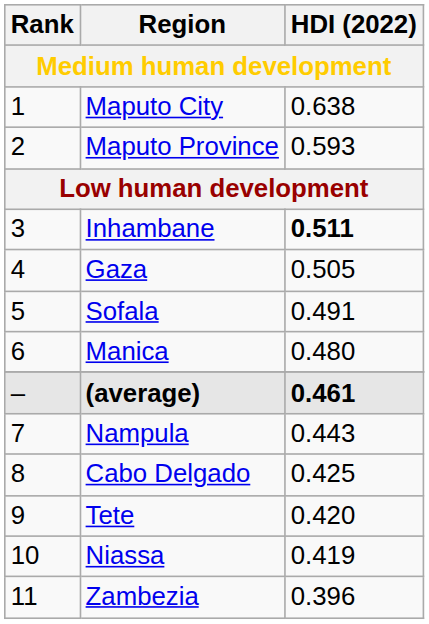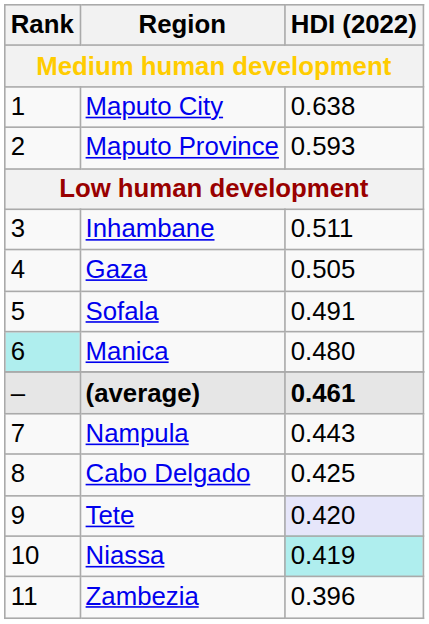(322, 229) bold -> (322, 229) normal
(18, 351) no background -> (18, 351) paleturquoise background
(323, 515) no background -> (323, 515) lavender background
(323, 556) no background -> (323, 556) paleturquoise background
